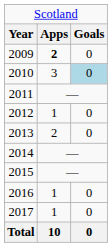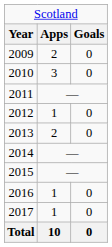(54, 53) bold -> (54, 53) normal
(89, 73) lightblue background -> (89, 73) no background
